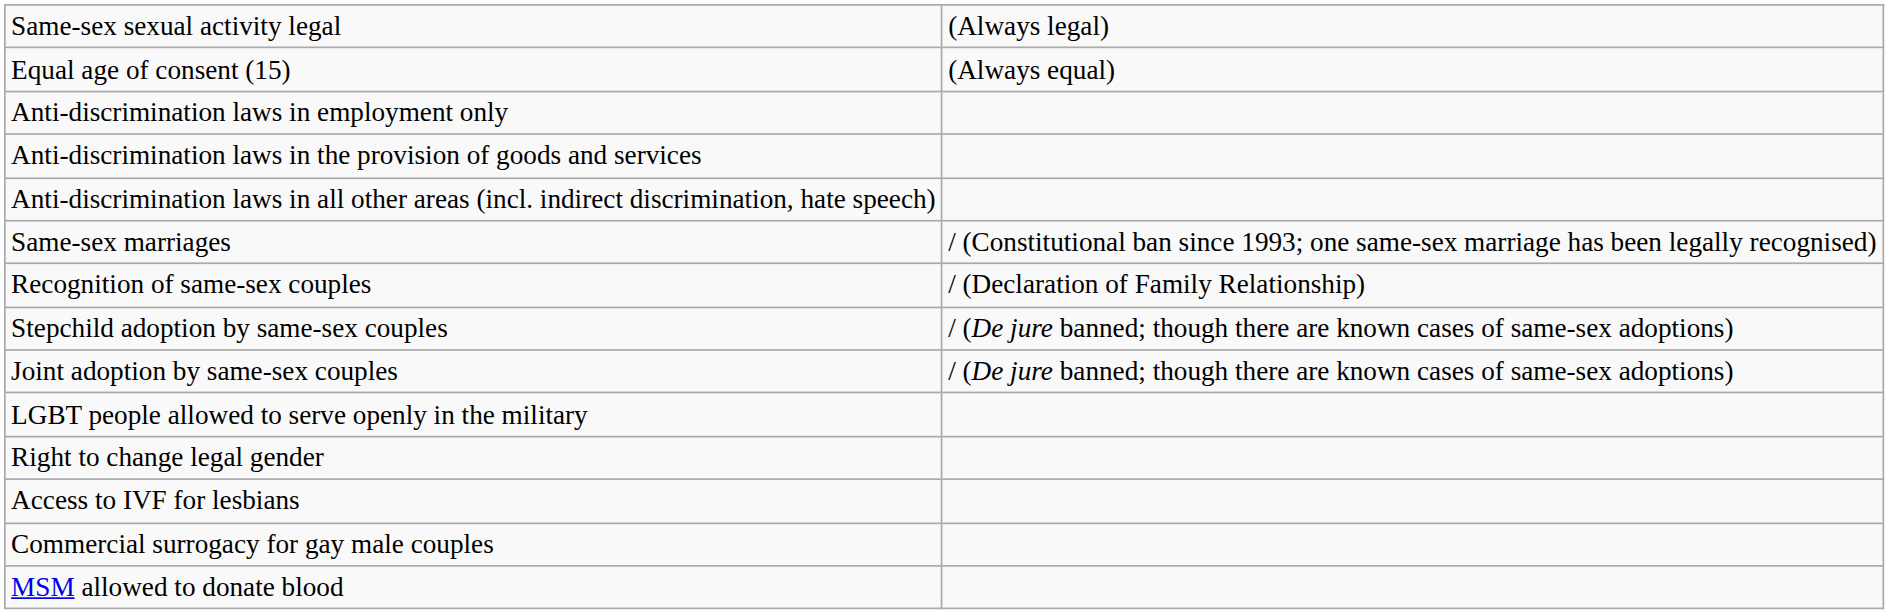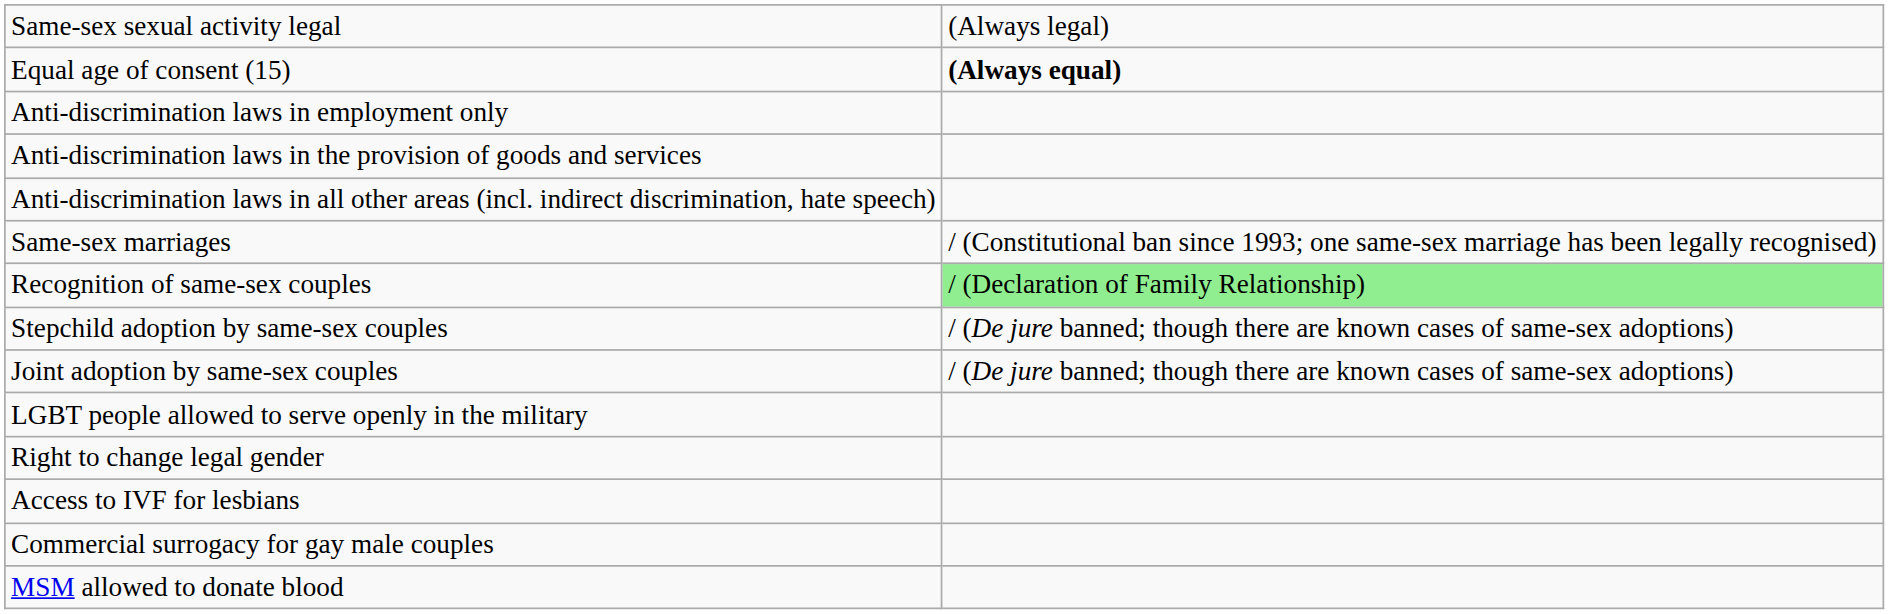(1032, 69) normal -> (1035, 69) bold
(1157, 284) no background -> (1157, 284) lightgreen background
